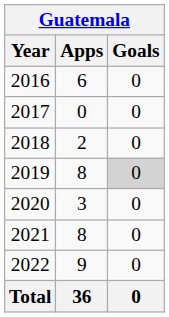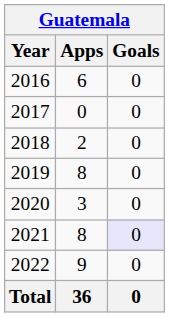(136, 173) lightgrey background -> (136, 173) no background
(136, 234) no background -> (136, 234) lavender background
